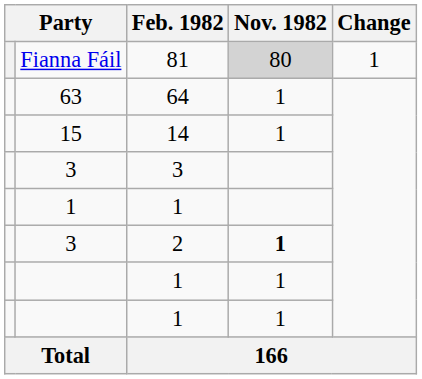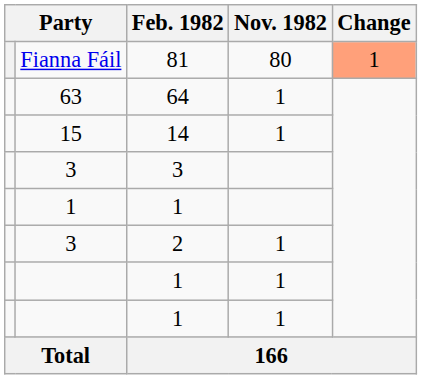(280, 59) lightgrey background -> (280, 59) no background
(374, 59) no background -> (374, 59) lightsalmon background
(280, 244) bold -> (280, 244) normal
